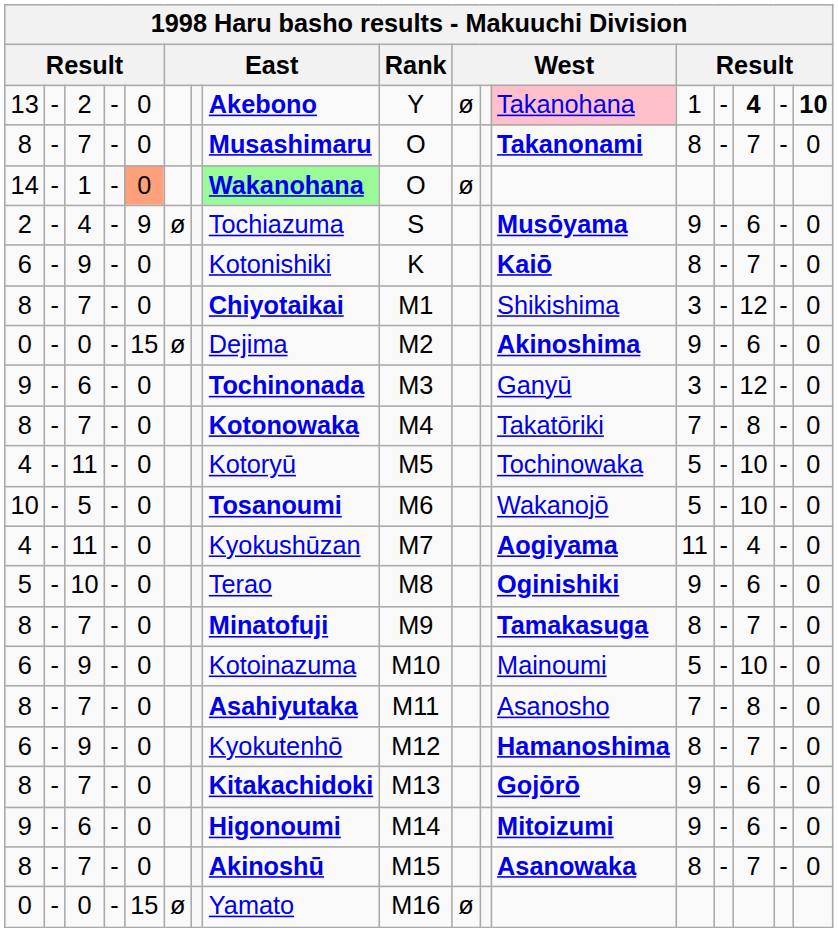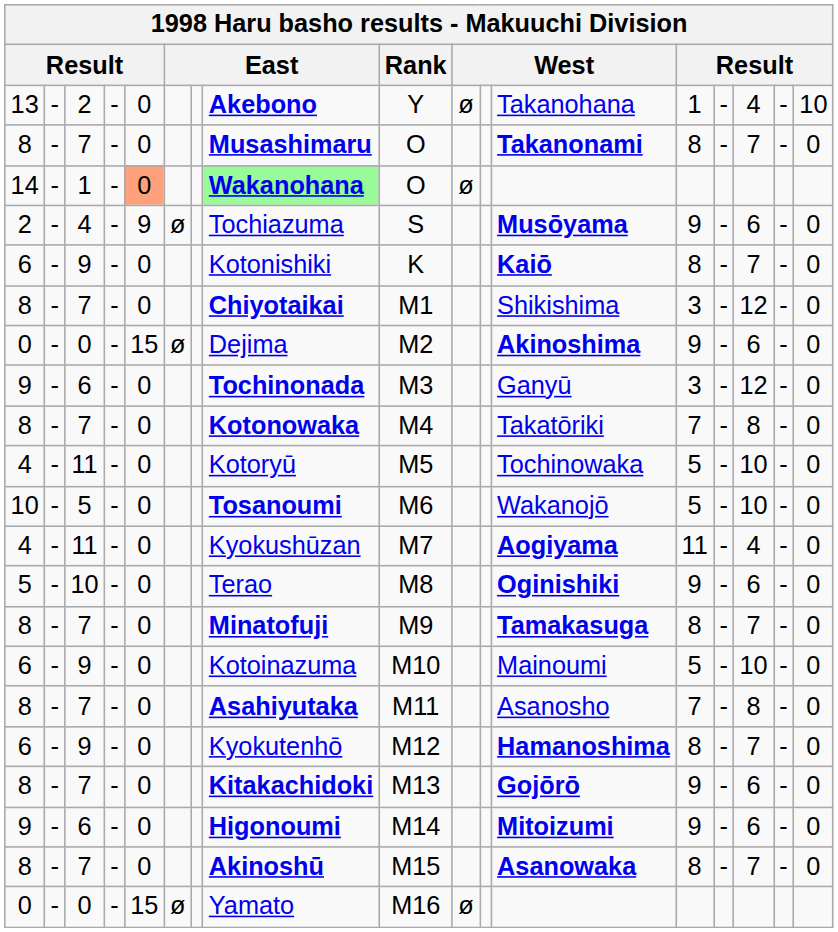(566, 104) pink background -> (566, 104) no background
(754, 104) bold -> (754, 104) normal
(813, 104) bold -> (813, 104) normal
